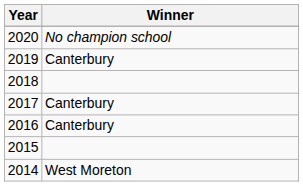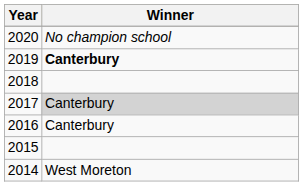(79, 59) normal -> (82, 59) bold
(79, 103) no background -> (79, 103) lightgrey background
